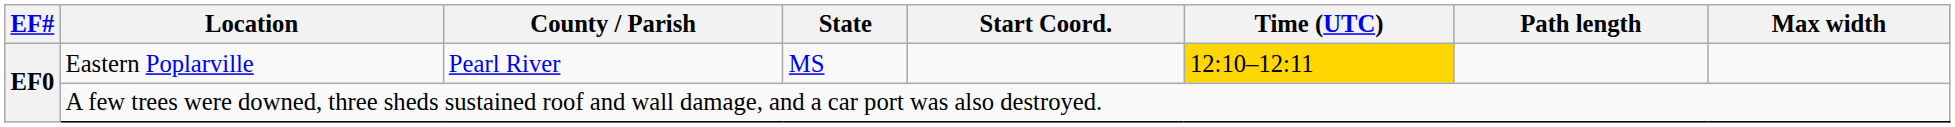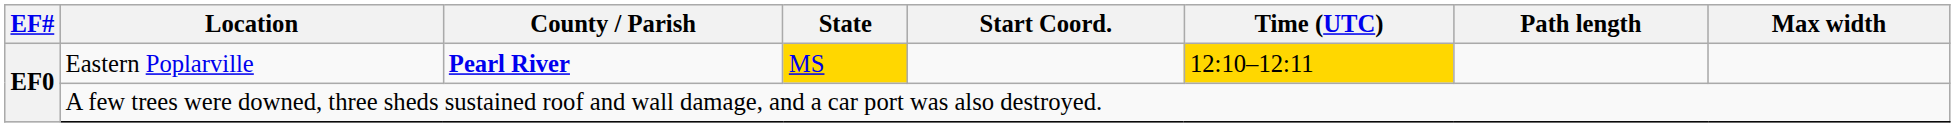(505, 63) normal -> (509, 63) bold
(807, 63) no background -> (807, 63) gold background
